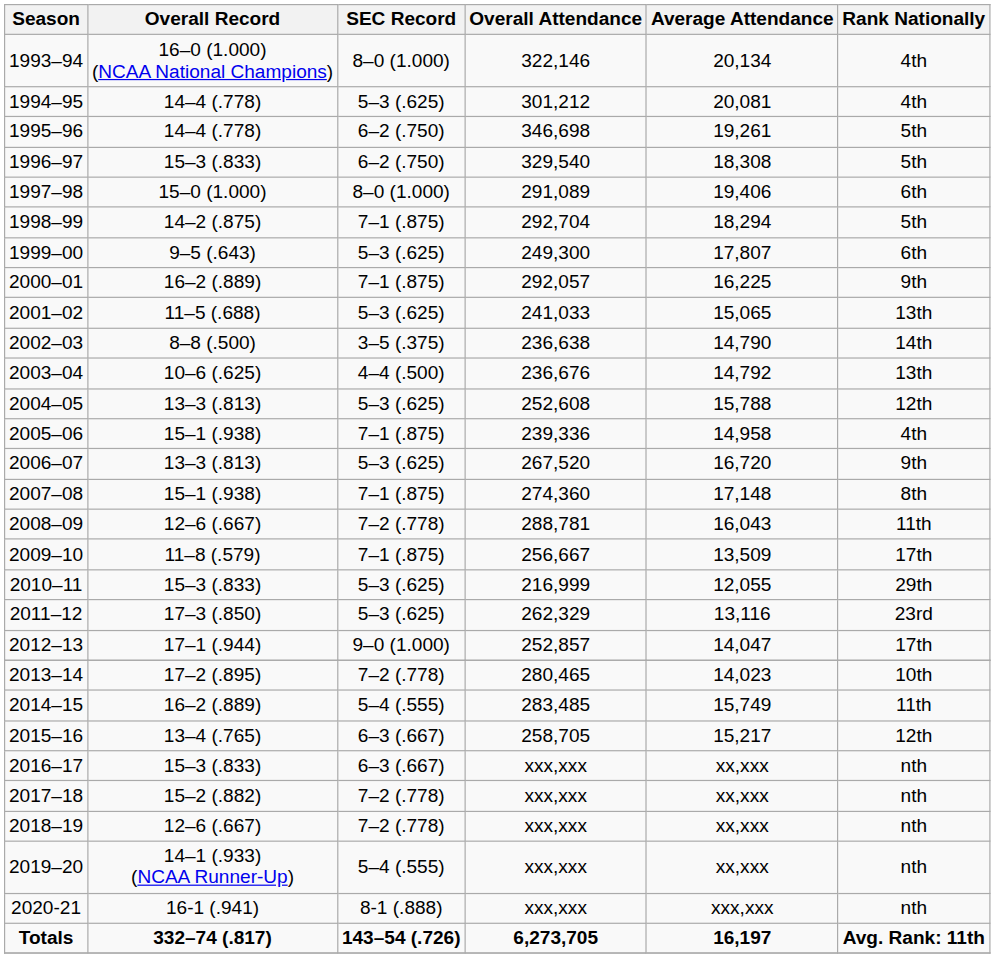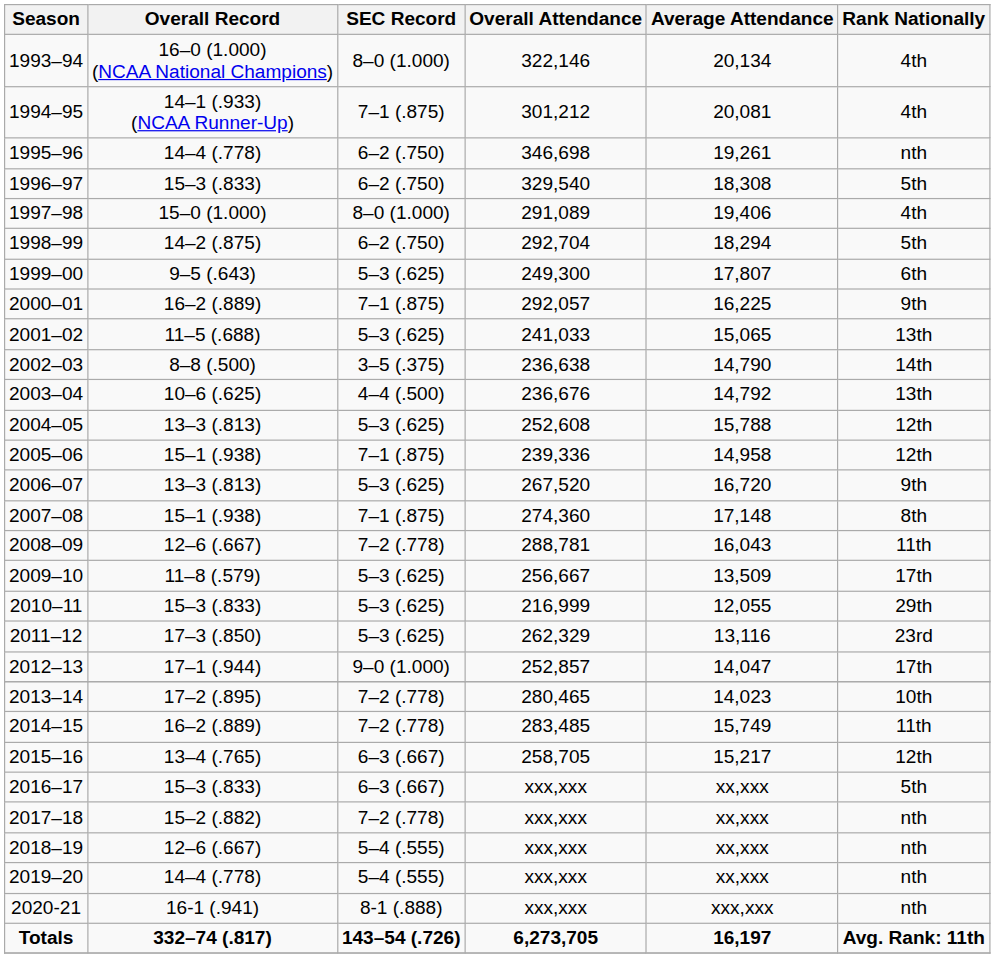(213, 101) 14–4 (.778) -> (213, 112) 14–1 (.933) (NCAA Runner-Up)
(401, 101) 5–3 (.625) -> (401, 112) 7–1 (.875)
(914, 131) 5th -> (914, 153) nth
(914, 191) 6th -> (914, 213) 4th
(401, 222) 7–1 (.875) -> (401, 243) 6–2 (.750)
(914, 433) 4th -> (914, 454) 12th
(401, 554) 7–1 (.875) -> (401, 575) 5–3 (.625)
(401, 705) 5–4 (.555) -> (401, 726) 7–2 (.778)
(914, 765) nth -> (914, 787) 5th
(401, 826) 7–2 (.778) -> (401, 847) 5–4 (.555)
(213, 867) 14–1 (.933) (NCAA Runner-Up) -> (213, 877) 14–4 (.778)
